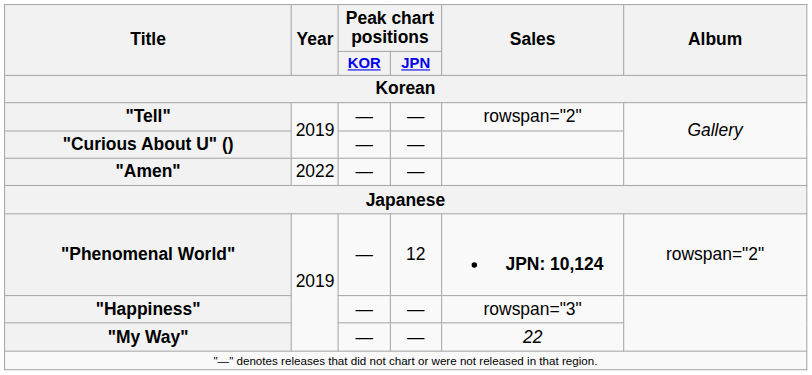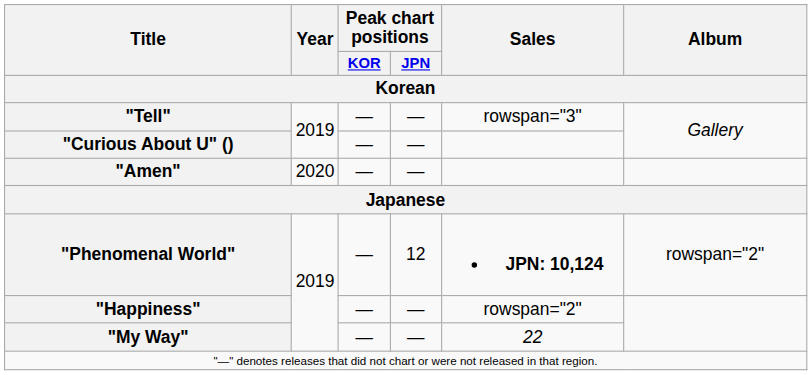(533, 116) rowspan="2" -> (533, 116) rowspan="3"
(315, 171) 2022 -> (315, 171) 2020
(533, 309) rowspan="3" -> (533, 309) rowspan="2"
